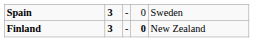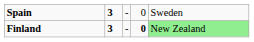(178, 28) no background -> (178, 28) lightgreen background
